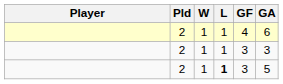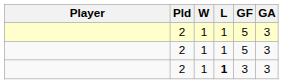(245, 32) 4 -> (245, 32) 5
(267, 32) 6 -> (267, 32) 3
(245, 50) 3 -> (245, 50) 5
(267, 69) 5 -> (267, 69) 3
